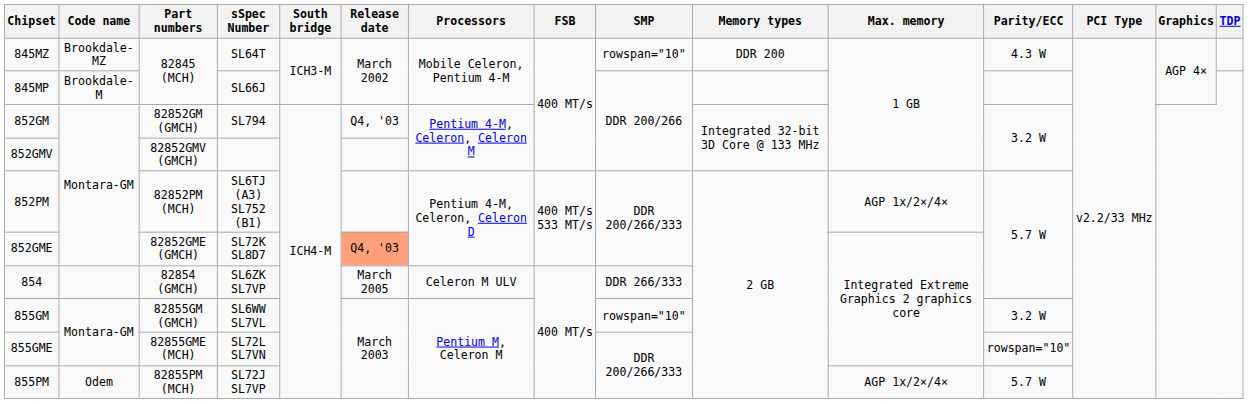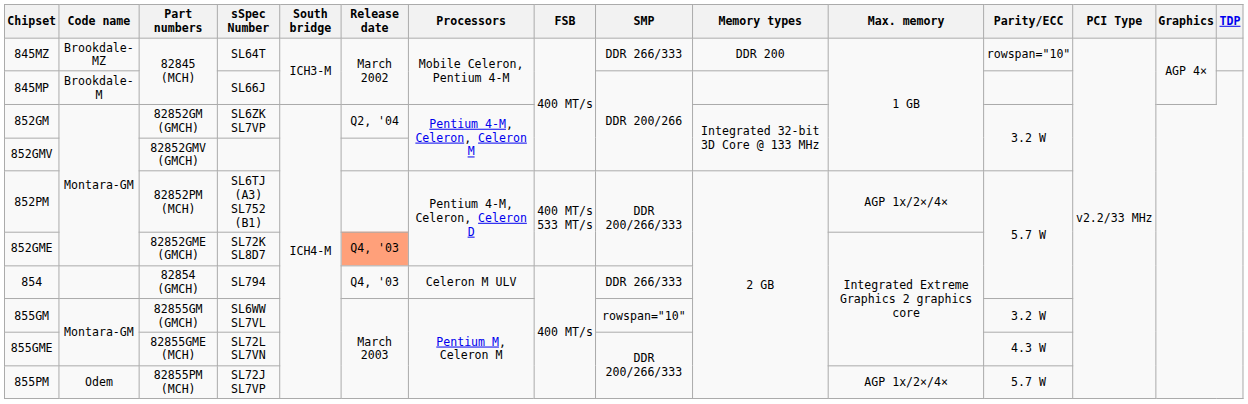(644, 54) rowspan="10" -> (644, 54) DDR 266/333
(1029, 54) 4.3 W -> (1029, 54) rowspan="10"
(248, 121) SL794 -> (248, 121) SL6ZK SL7VP
(375, 121) Q4, '03 -> (375, 121) Q2, '04
(248, 282) SL6ZK SL7VP -> (248, 282) SL794
(375, 282) March 2005 -> (375, 282) Q4, '03
(1029, 348) rowspan="10" -> (1029, 348) 4.3 W
